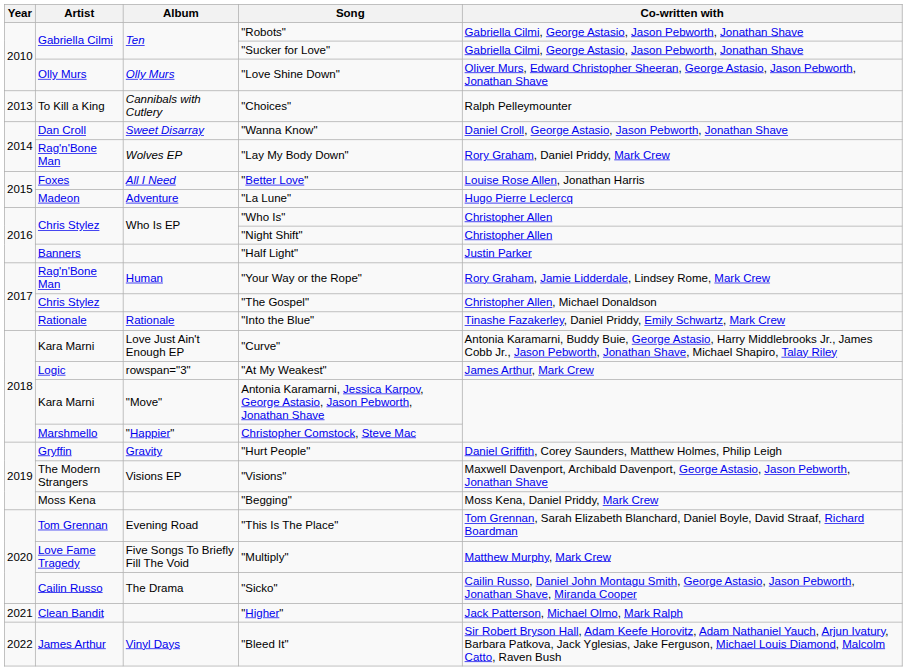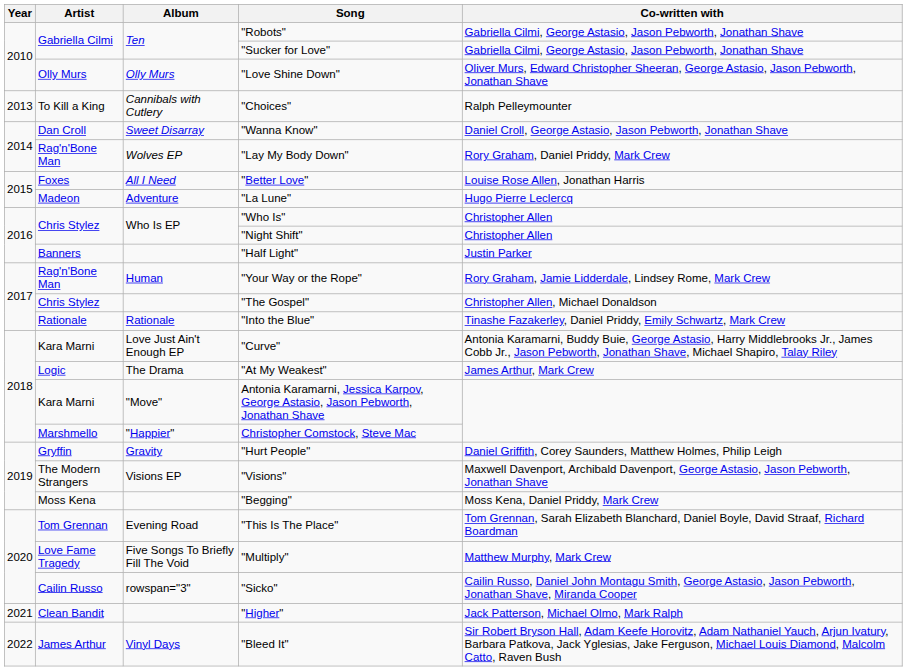(158, 370) rowspan="3" -> (155, 370) The Drama
(155, 588) The Drama -> (158, 588) rowspan="3"
